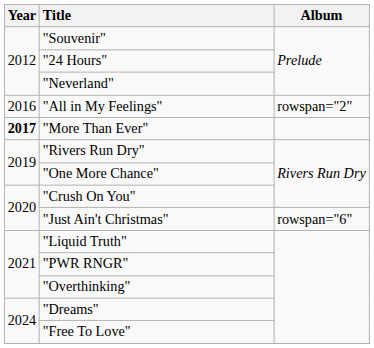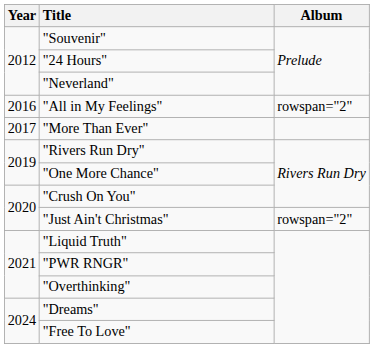(22, 128) bold -> (22, 128) normal
(315, 219) rowspan="6" -> (315, 219) rowspan="2"
